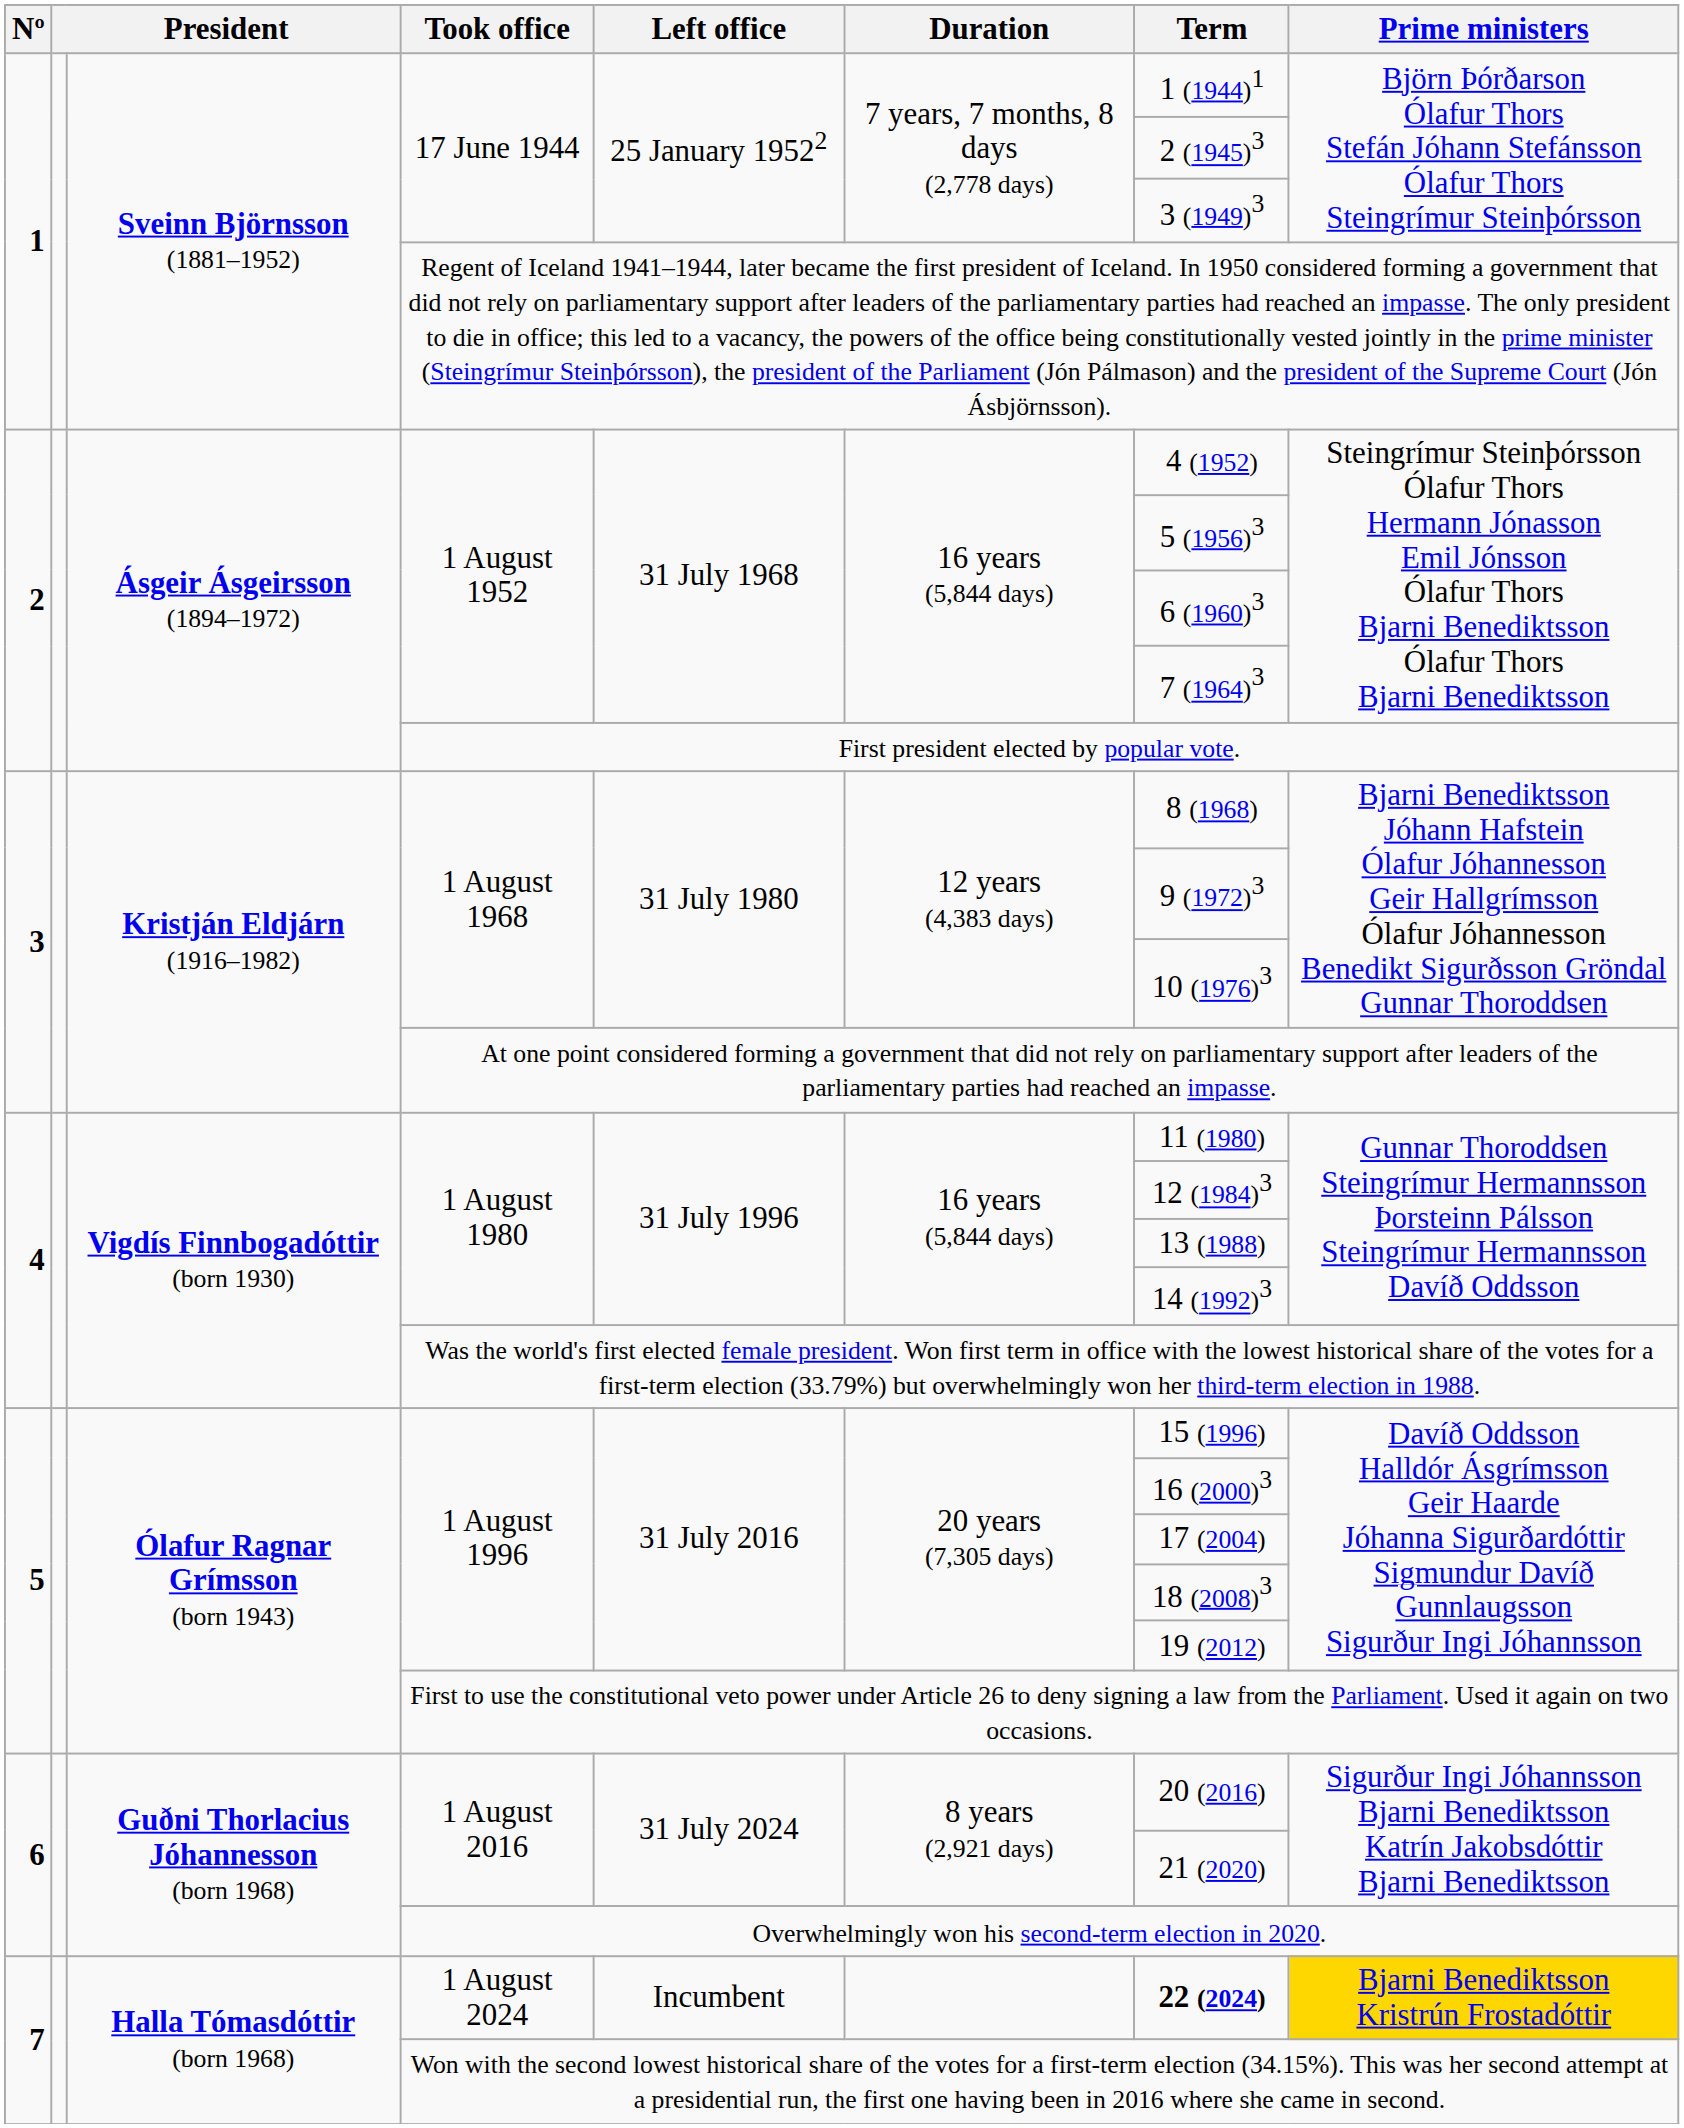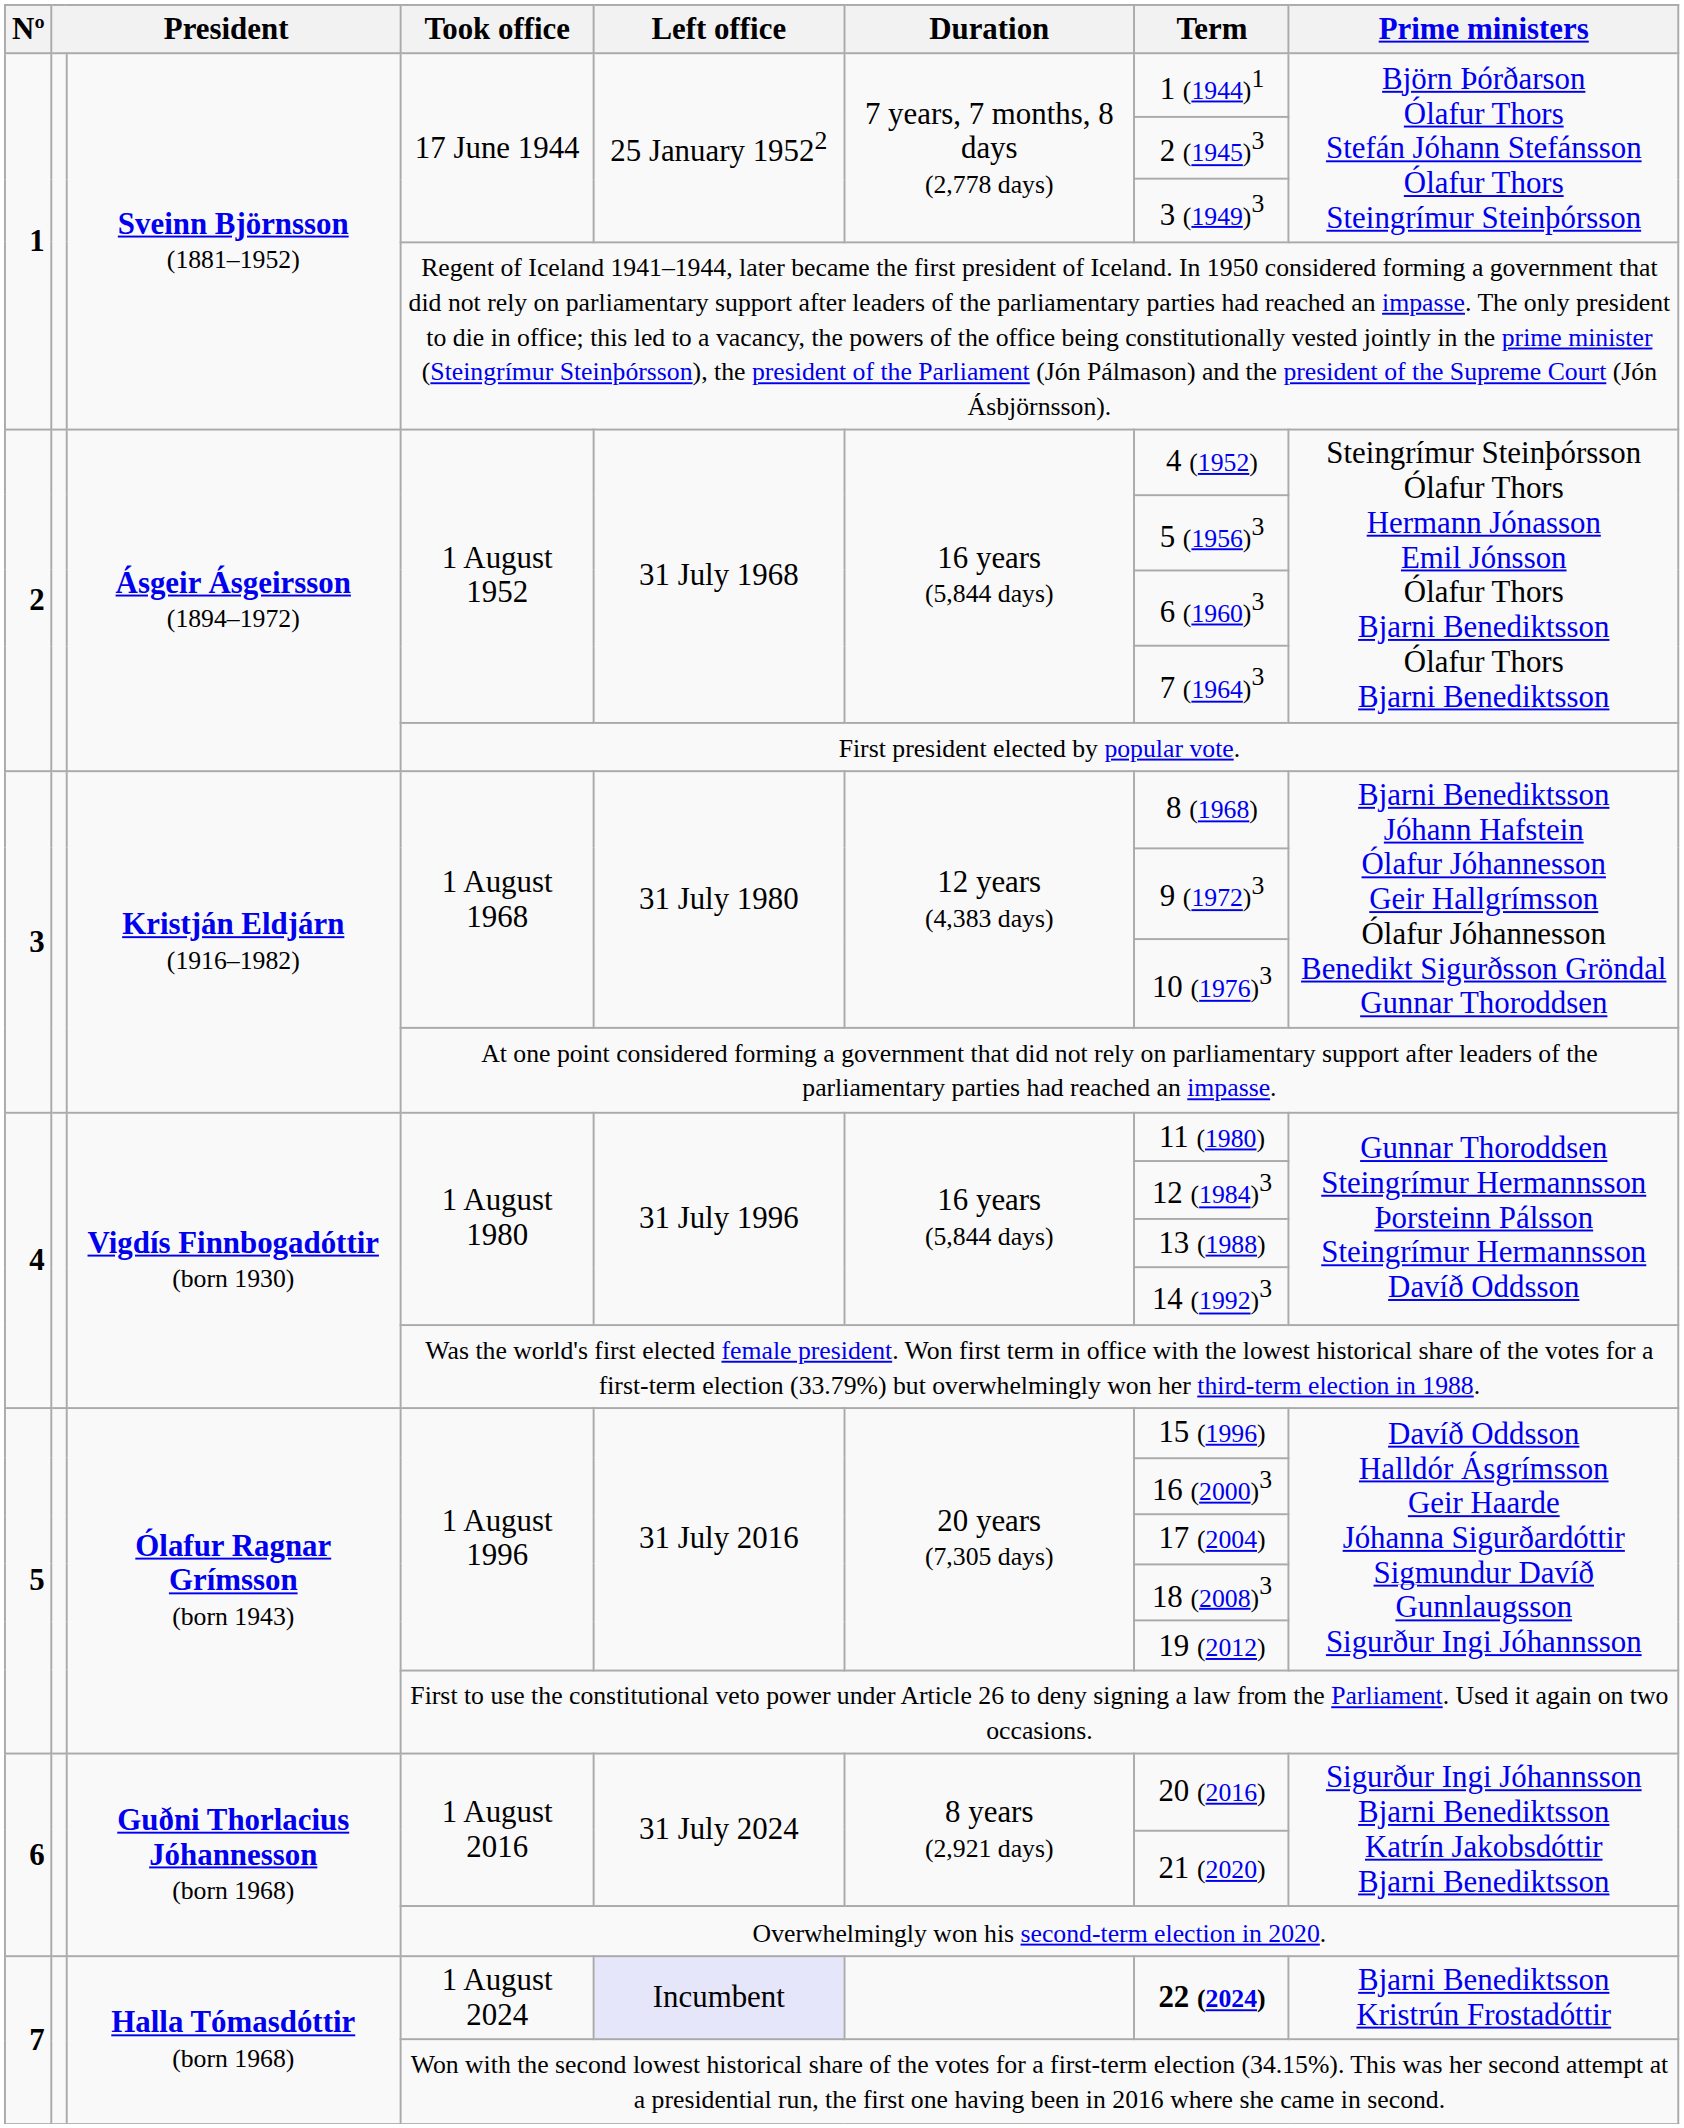(719, 1997) no background -> (719, 1997) lavender background
(1484, 1997) gold background -> (1484, 1997) no background
